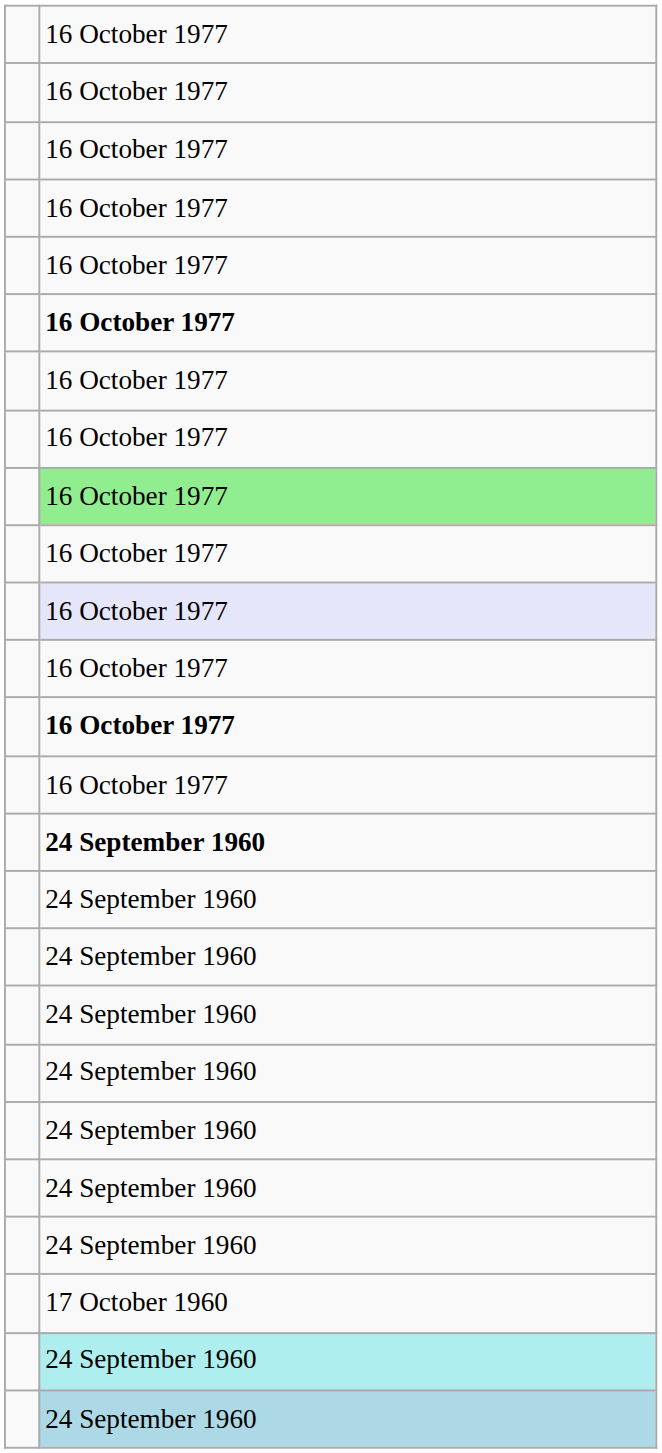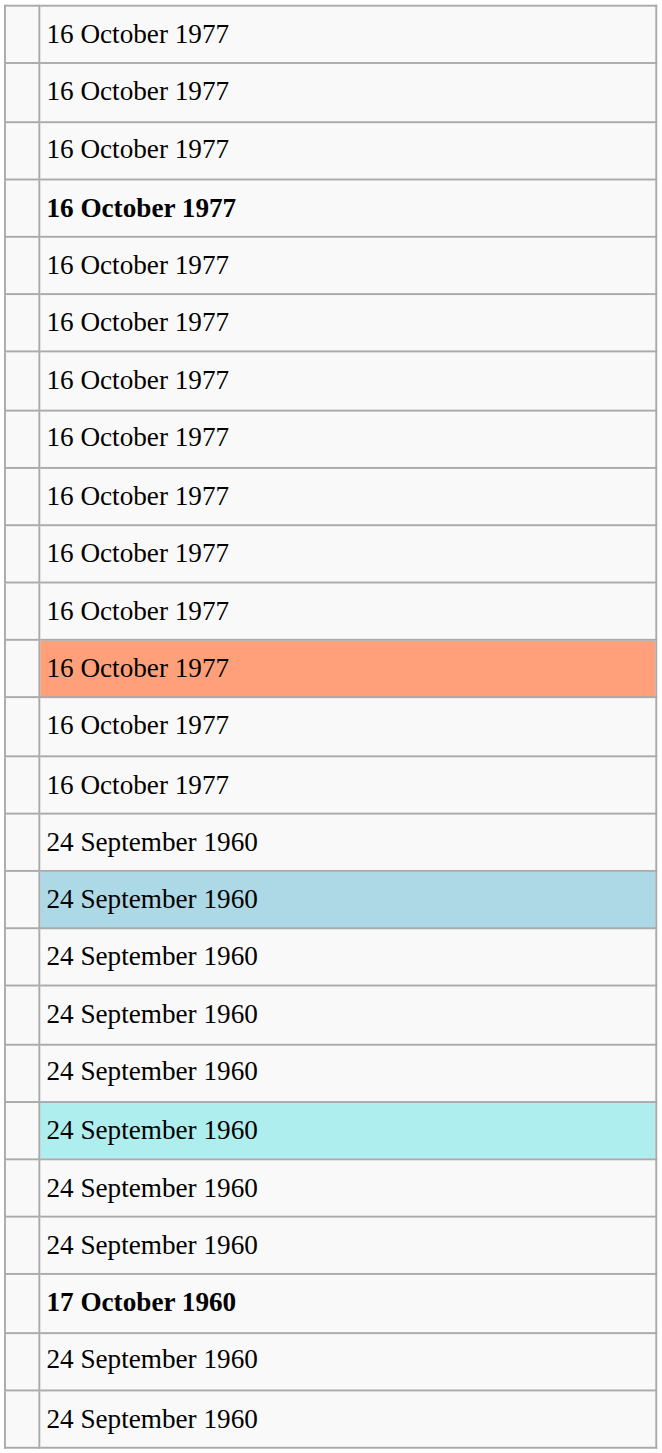(137, 207) normal -> (141, 207) bold
(140, 322) bold -> (138, 322) normal
(137, 495) lightgreen background -> (138, 495) no background
(137, 610) lavender background -> (138, 610) no background
(137, 668) no background -> (138, 668) lightsalmon background
(140, 725) bold -> (138, 725) normal
(155, 841) bold -> (152, 841) normal
(151, 898) no background -> (152, 898) lightblue background
(151, 1129) no background -> (152, 1129) paleturquoise background
(137, 1302) normal -> (141, 1302) bold
(151, 1360) paleturquoise background -> (152, 1360) no background
(151, 1417) lightblue background -> (152, 1417) no background
